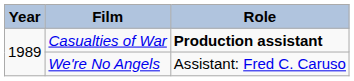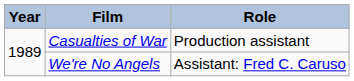(248, 40) bold -> (242, 40) normal
